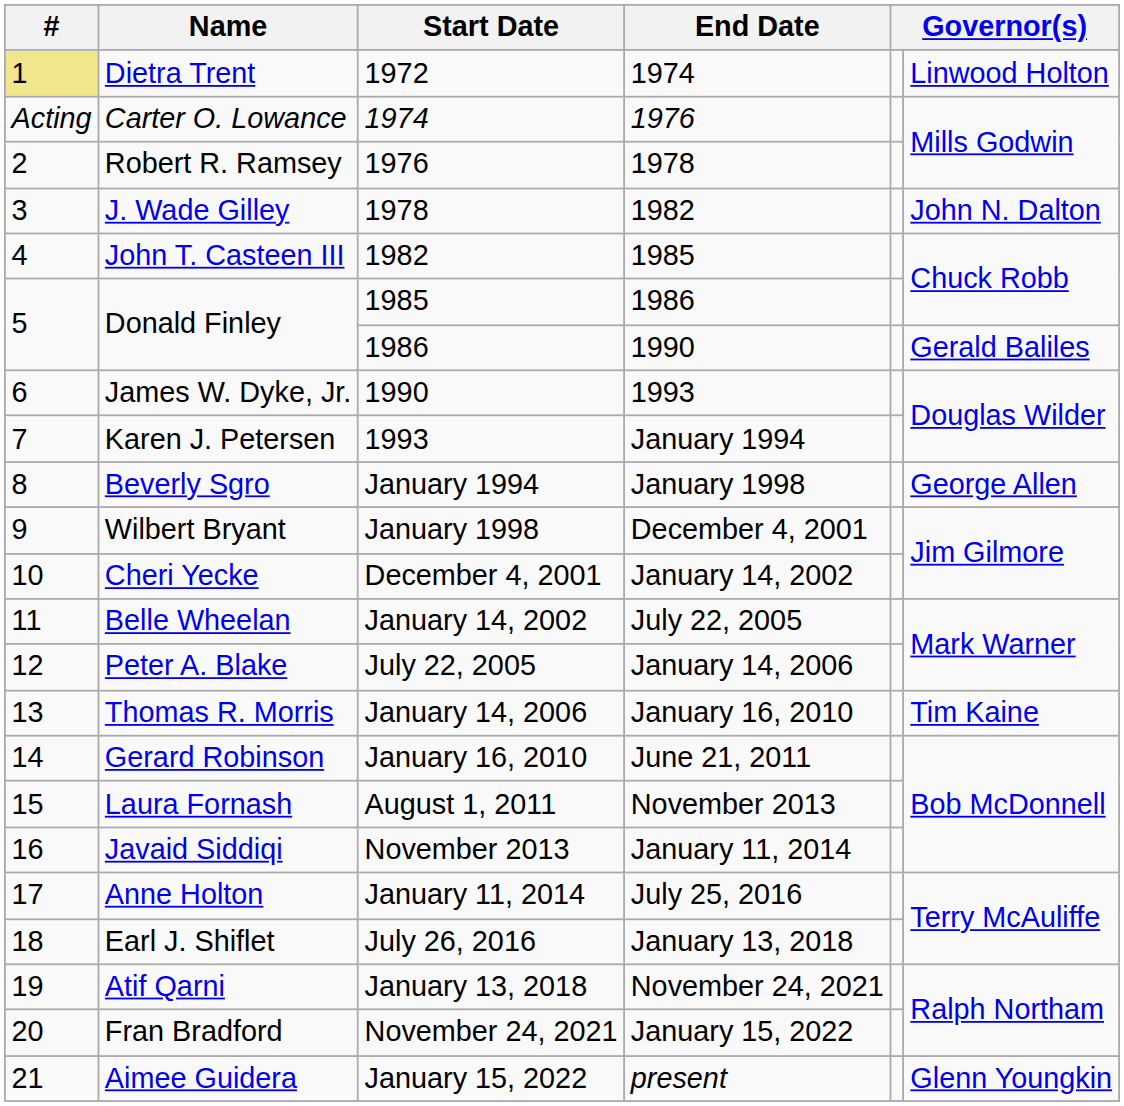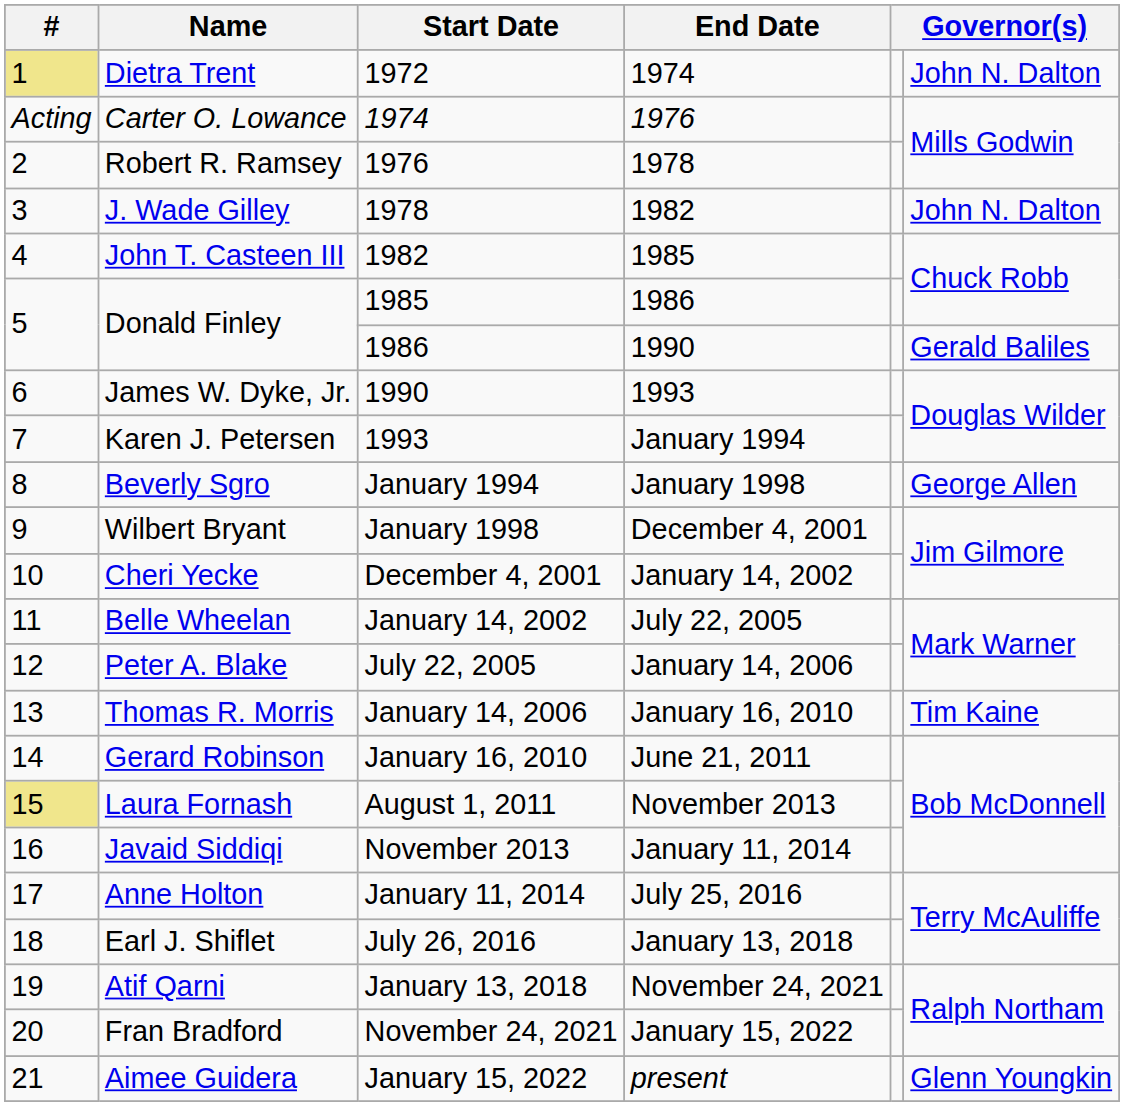(1010, 73) Linwood Holton -> (1006, 73) John N. Dalton
(28, 803) no background -> (28, 803) khaki background
